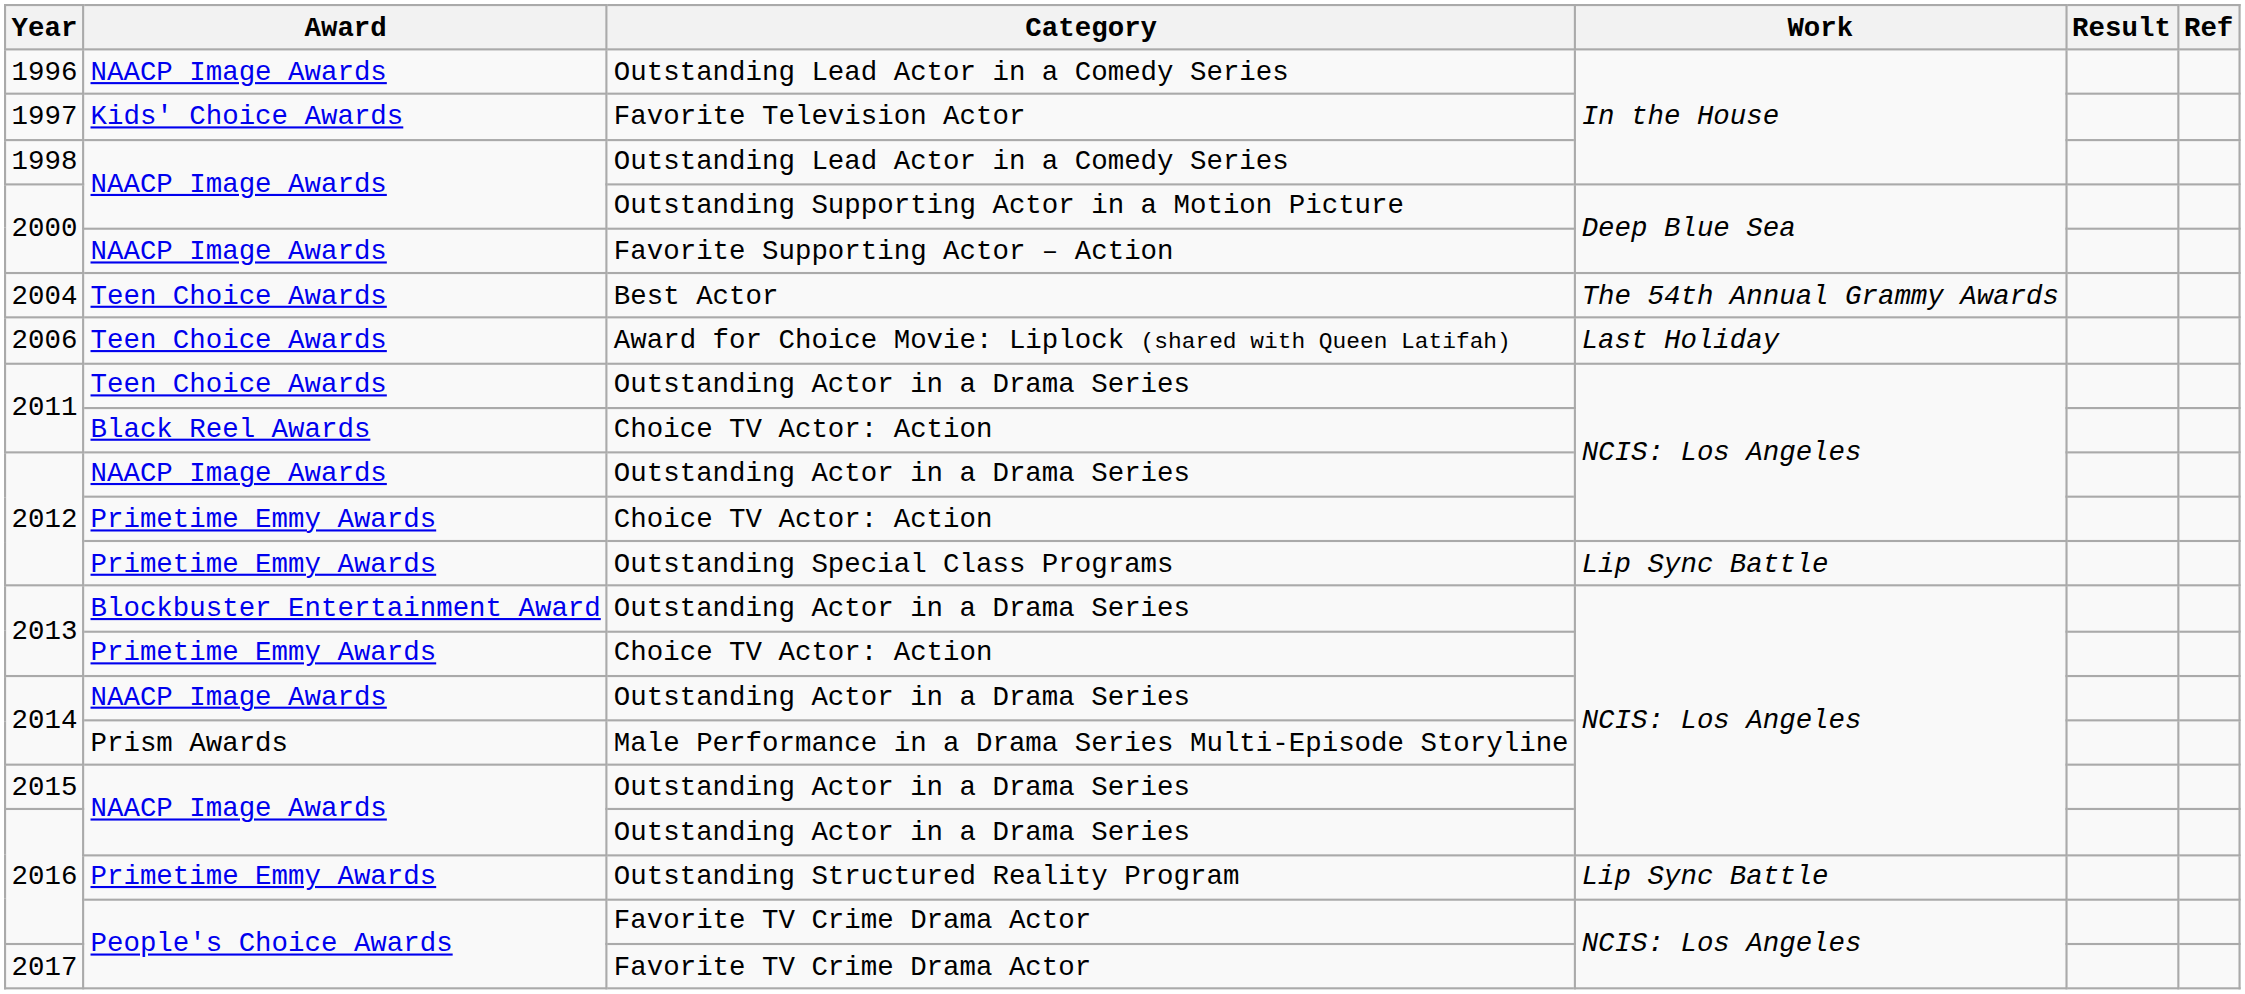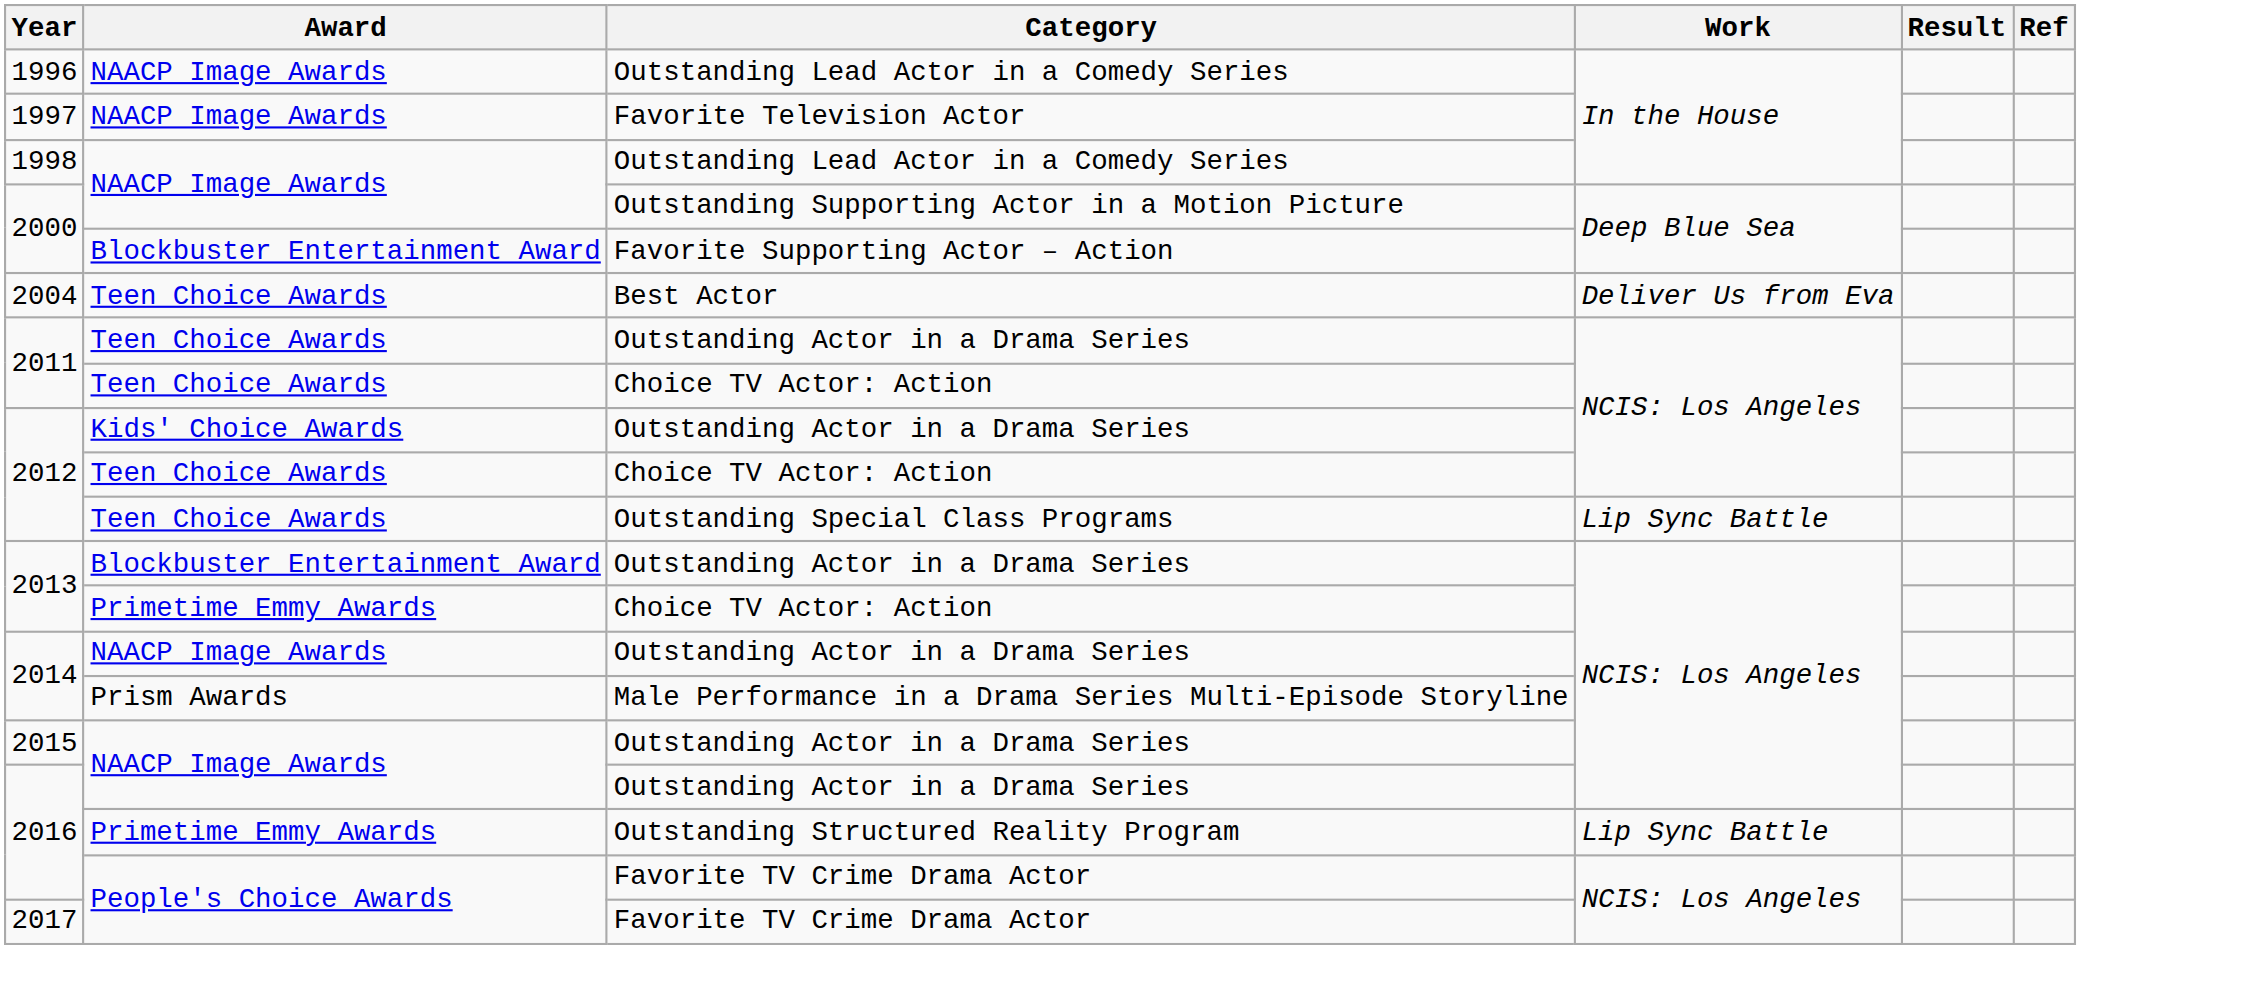(247, 117) Kids' Choice Awards -> (239, 117) NAACP Image Awards
(239, 251) NAACP Image Awards -> (346, 251) Blockbuster Entertainment Award
(1820, 296) The 54th Annual Grammy Awards -> (1738, 296) Deliver Us from Eva
- row: (45, 340)
(230, 430) Black Reel Awards -> (239, 385) Teen Choice Awards
(239, 474) NAACP Image Awards -> (247, 430) Kids' Choice Awards
(263, 519) Primetime Emmy Awards -> (239, 474) Teen Choice Awards
(263, 564) Primetime Emmy Awards -> (239, 519) Teen Choice Awards
